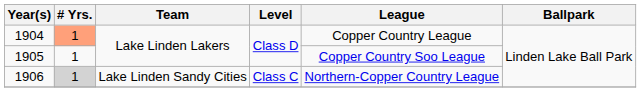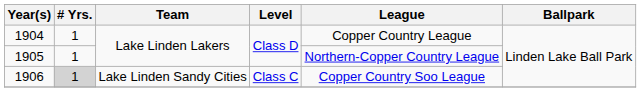(75, 36) lightsalmon background -> (75, 36) no background
(402, 56) Copper Country Soo League -> (402, 56) Northern-Copper Country League
(402, 77) Northern-Copper Country League -> (402, 77) Copper Country Soo League
